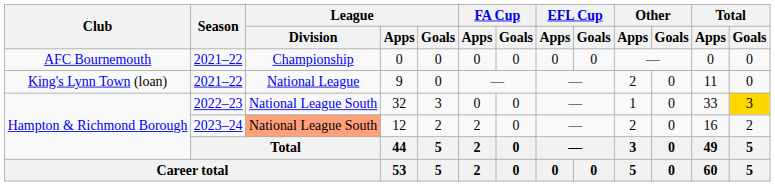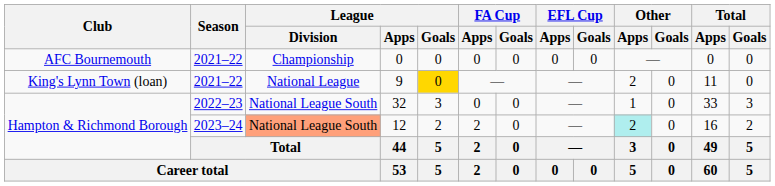(438, 81) no background -> (438, 81) gold background
(749, 103) gold background -> (749, 103) no background
(633, 125) no background -> (633, 125) paleturquoise background
